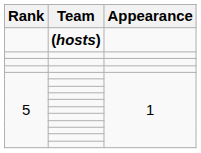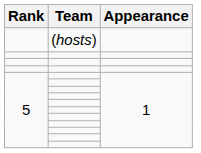(76, 39) bold -> (74, 39) normal
